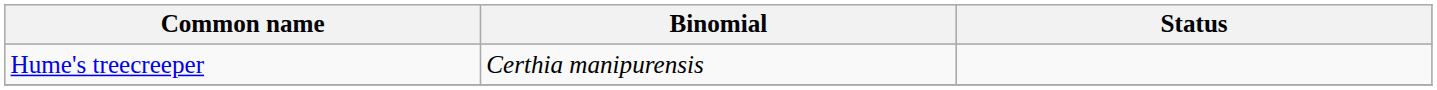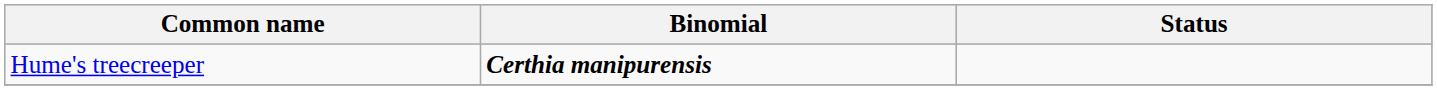(595, 64) normal -> (599, 64) bold
